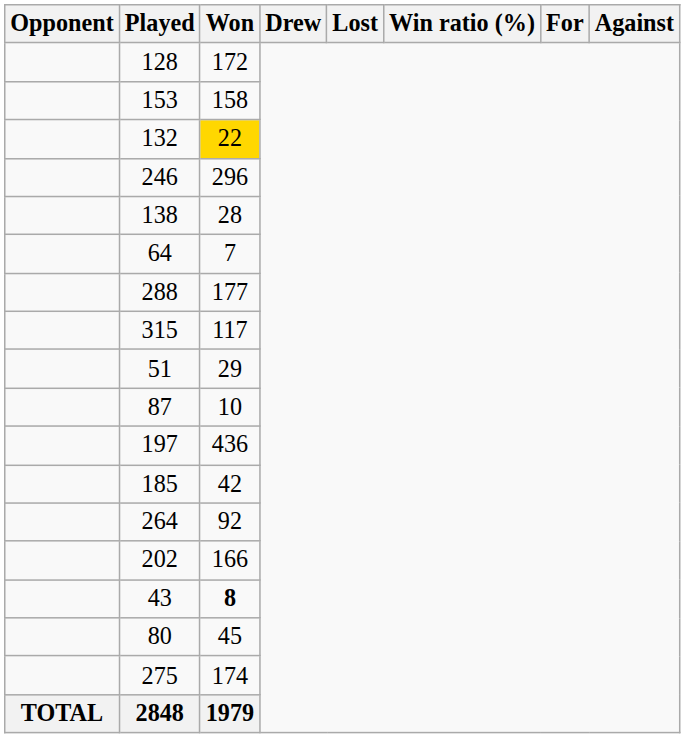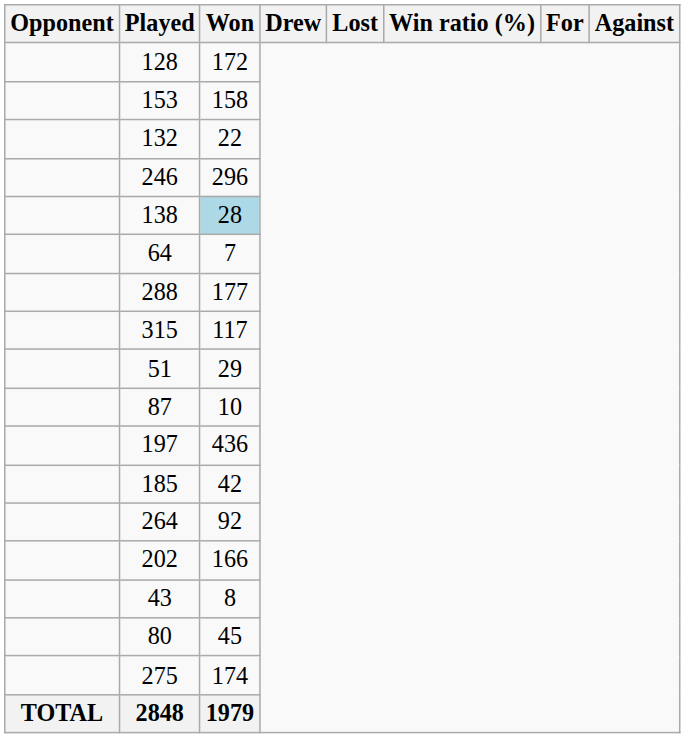(230, 138) gold background -> (230, 138) no background
(230, 215) no background -> (230, 215) lightblue background
(230, 598) bold -> (230, 598) normal
